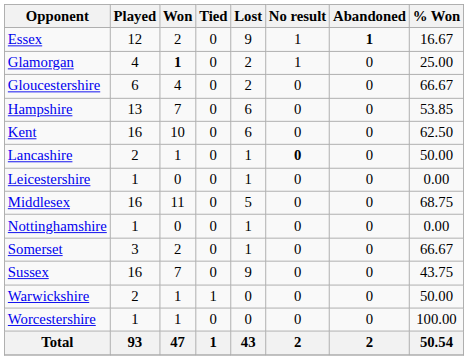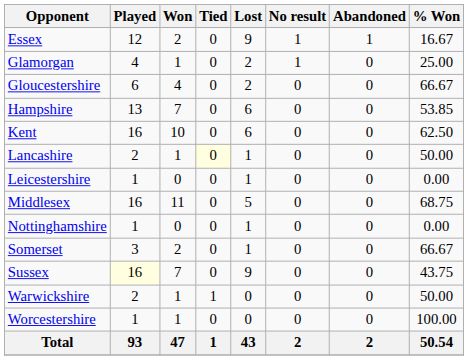(369, 39) bold -> (369, 39) normal
(178, 62) bold -> (178, 62) normal
(213, 156) no background -> (213, 156) lightyellow background
(298, 156) bold -> (298, 156) normal
(135, 272) no background -> (135, 272) lightyellow background
